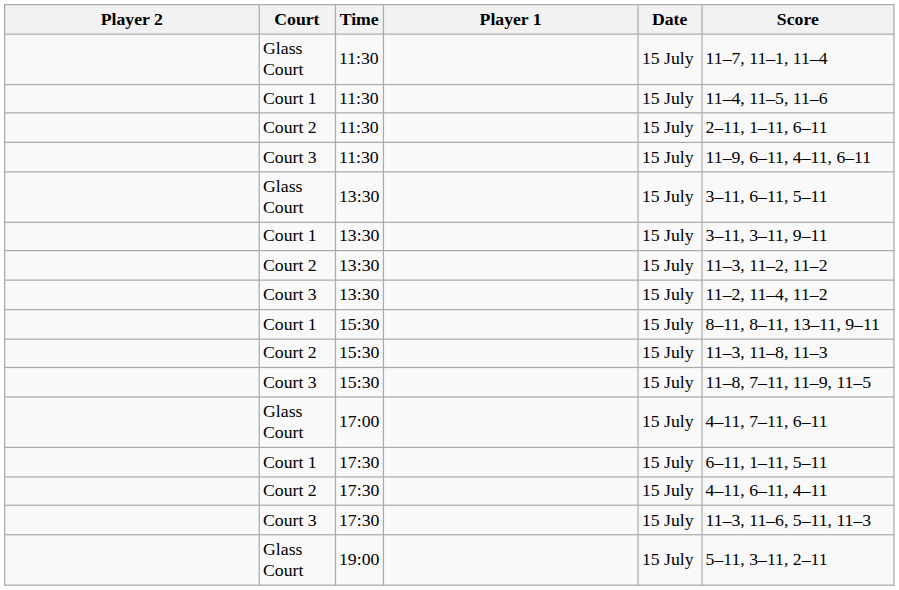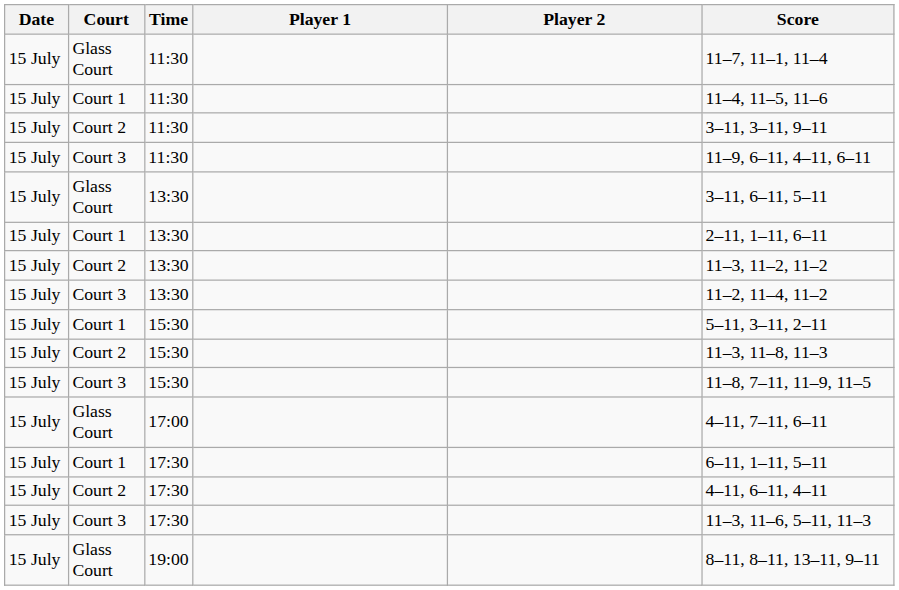columns swapped: (670, 19) <-> (132, 19)
(767, 128) 2–11, 1–11, 6–11 -> (767, 128) 3–11, 3–11, 9–11
(767, 236) 3–11, 3–11, 9–11 -> (767, 236) 2–11, 1–11, 6–11
(793, 324) 8–11, 8–11, 13–11, 9–11 -> (767, 324) 5–11, 3–11, 2–11
(767, 560) 5–11, 3–11, 2–11 -> (793, 560) 8–11, 8–11, 13–11, 9–11
